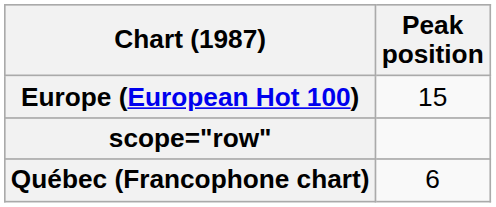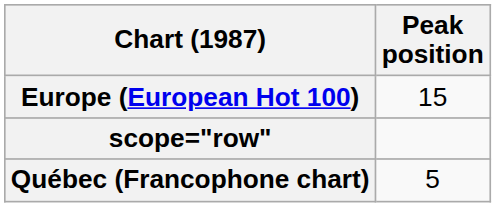(433, 179) 6 -> (433, 179) 5
